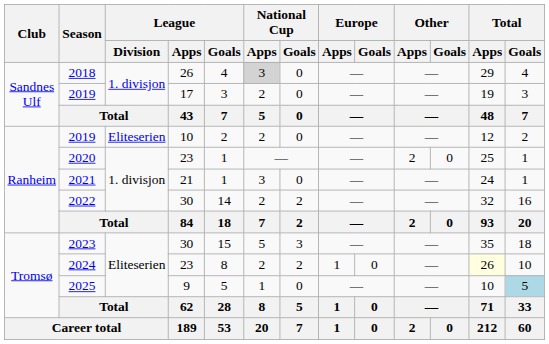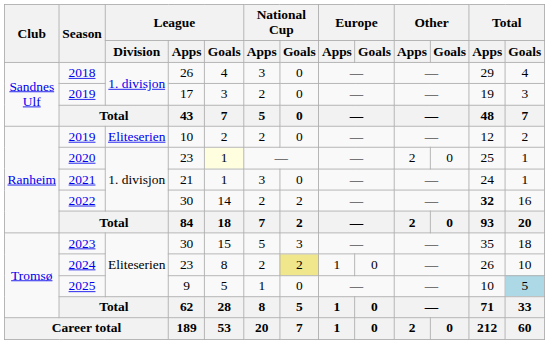(262, 72) lightgrey background -> (262, 72) no background
(224, 158) no background -> (224, 158) lightyellow background
(487, 200) normal -> (487, 200) bold
(299, 264) no background -> (299, 264) khaki background
(487, 264) lightyellow background -> (487, 264) no background
